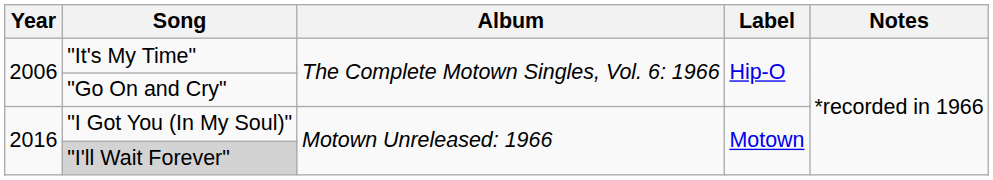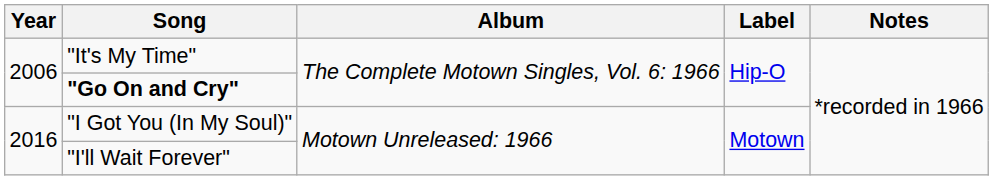(147, 89) normal -> (153, 89) bold
(149, 157) lightgrey background -> (149, 157) no background
